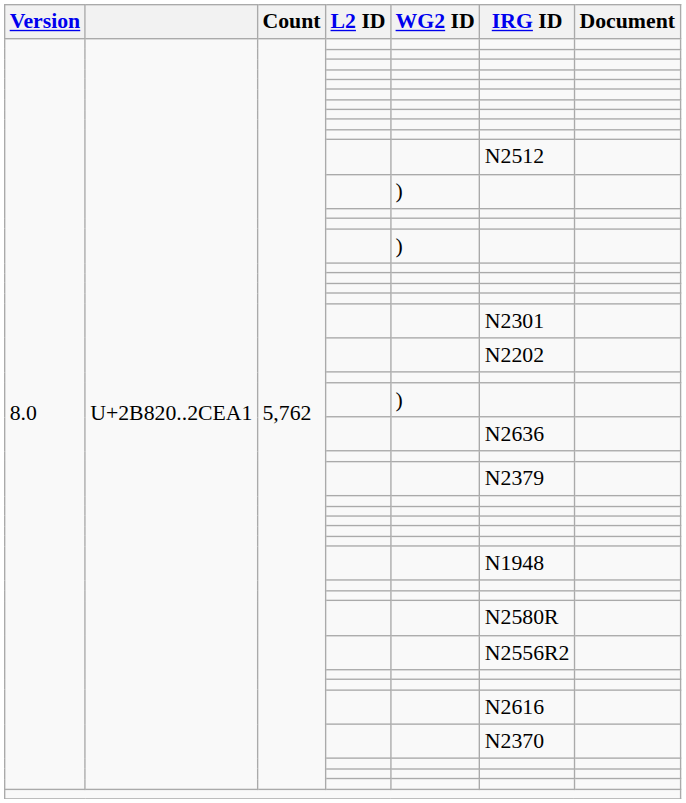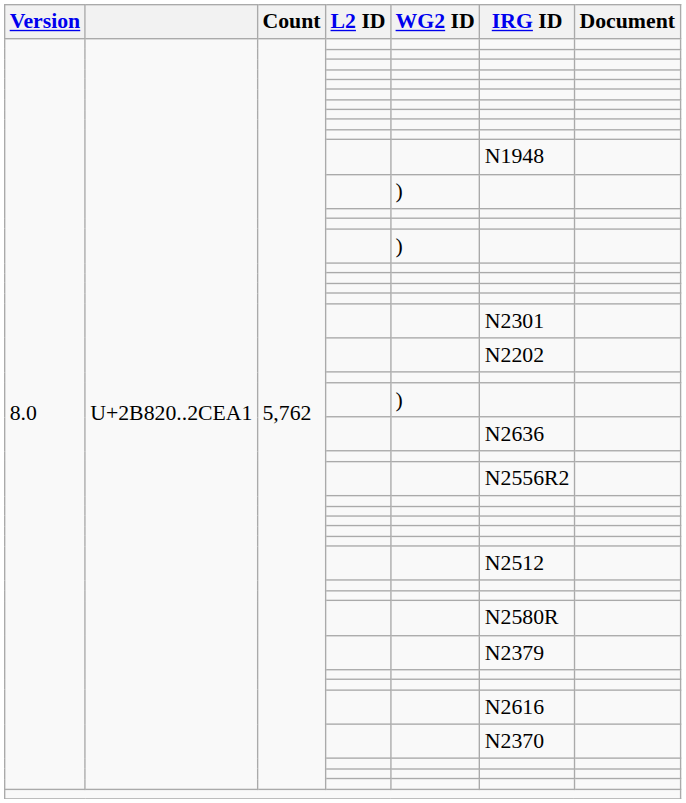(514, 156) N2512 -> (514, 156) N1948
(514, 478) N2379 -> (527, 478) N2556R2
(514, 563) N1948 -> (514, 563) N2512
(527, 652) N2556R2 -> (514, 652) N2379
